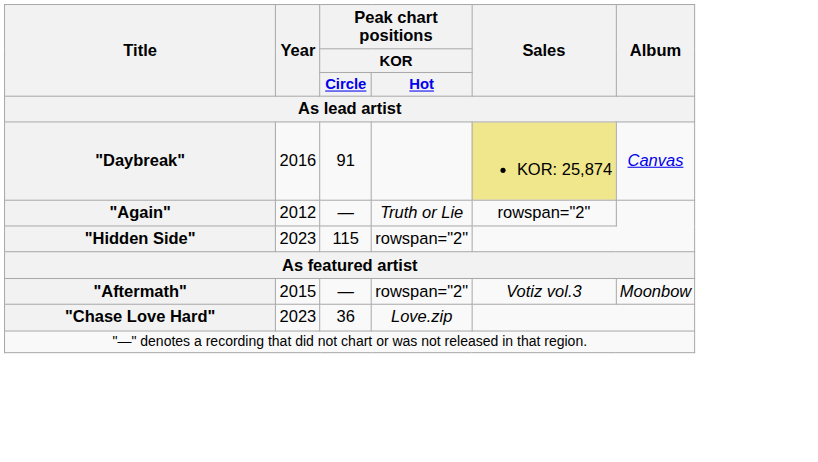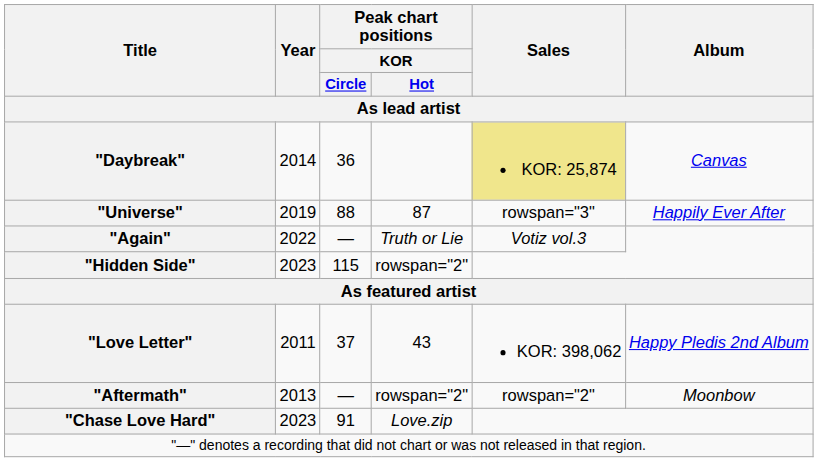(298, 160) 2016 -> (298, 160) 2014
(346, 160) 91 -> (346, 160) 36
+ row: (140, 212)
(298, 212) 2012 -> (298, 239) 2022
(544, 212) rowspan="2" -> (548, 239) Votiz vol.3
+ row: (140, 343)
(298, 291) 2015 -> (298, 395) 2013
(544, 291) Votiz vol.3 -> (548, 395) rowspan="2"
(346, 317) 36 -> (346, 421) 91
